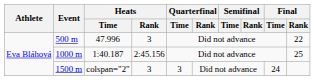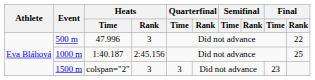(276, 69) 24 -> (276, 69) 23
